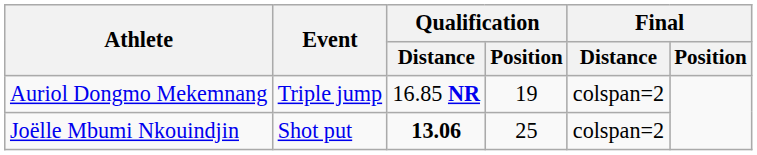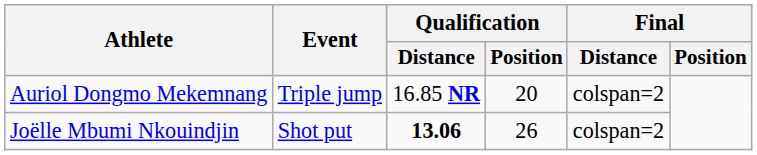(526, 94) 19 -> (526, 94) 20
(526, 130) 25 -> (526, 130) 26
